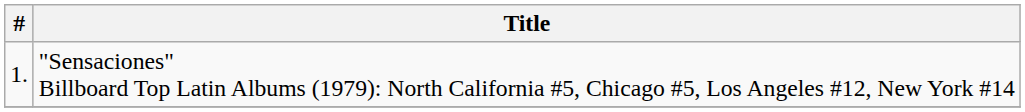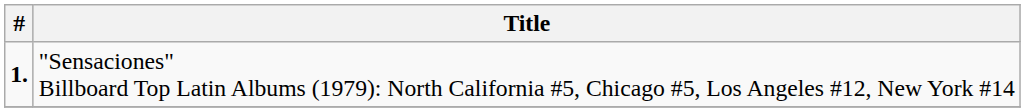(19, 74) normal -> (19, 74) bold
